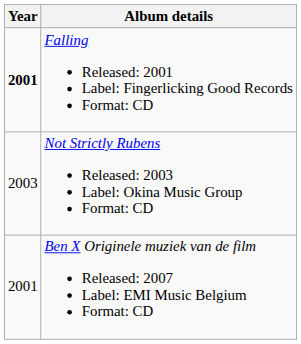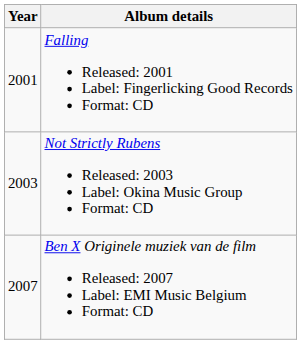(23, 79) bold -> (23, 79) normal
(23, 287) 2001 -> (23, 287) 2007
